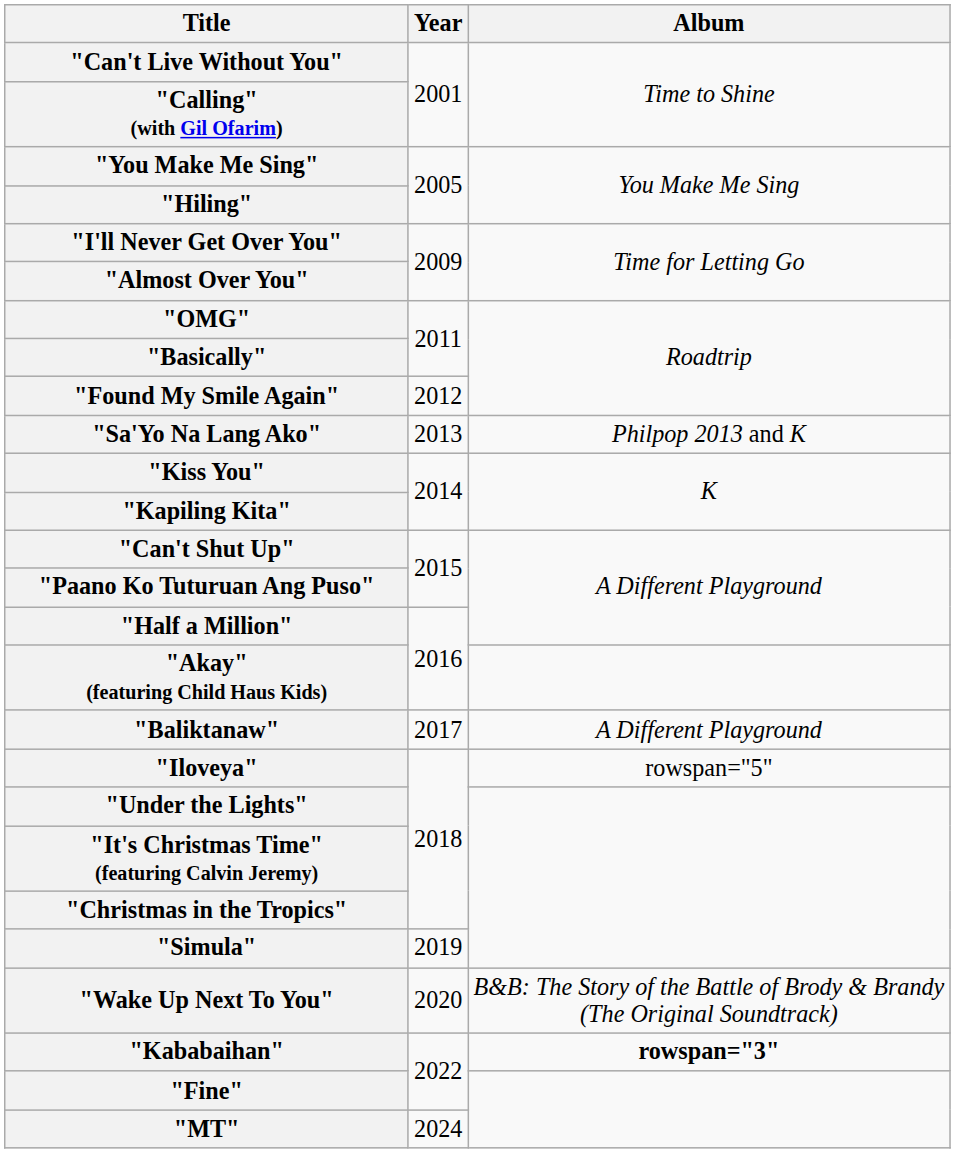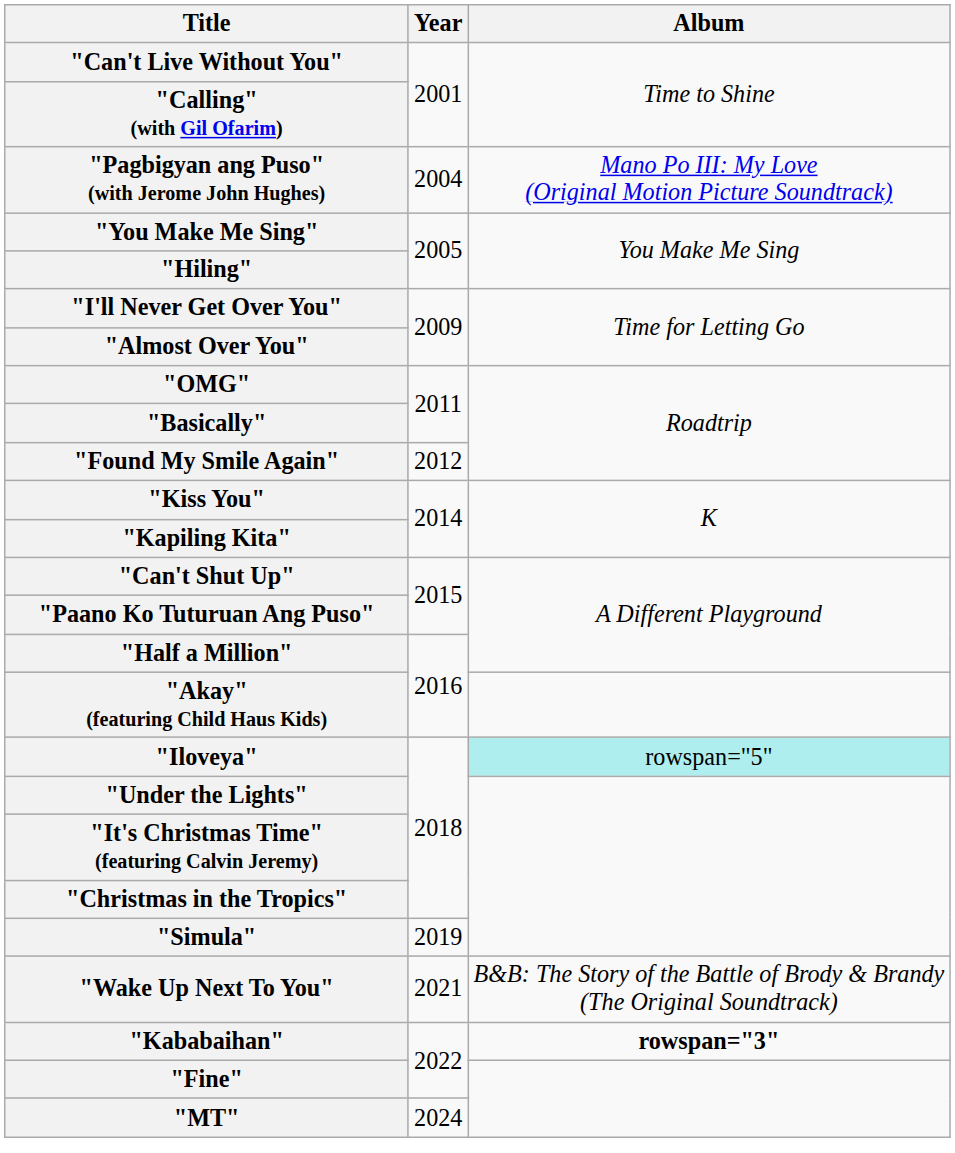+ row: (207, 179)
- row: (207, 434)
- row: (207, 729)
(709, 767) no background -> (709, 756) paleturquoise background
(438, 1000) 2020 -> (438, 988) 2021
